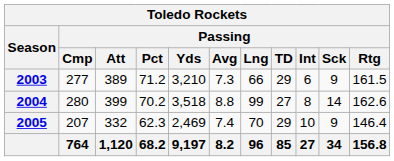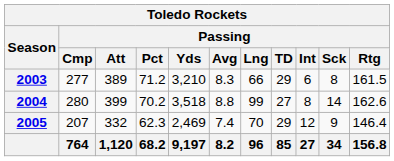(225, 79) 7.3 -> (225, 79) 8.3
(334, 79) 9 -> (334, 79) 8
(307, 123) 10 -> (307, 123) 12
